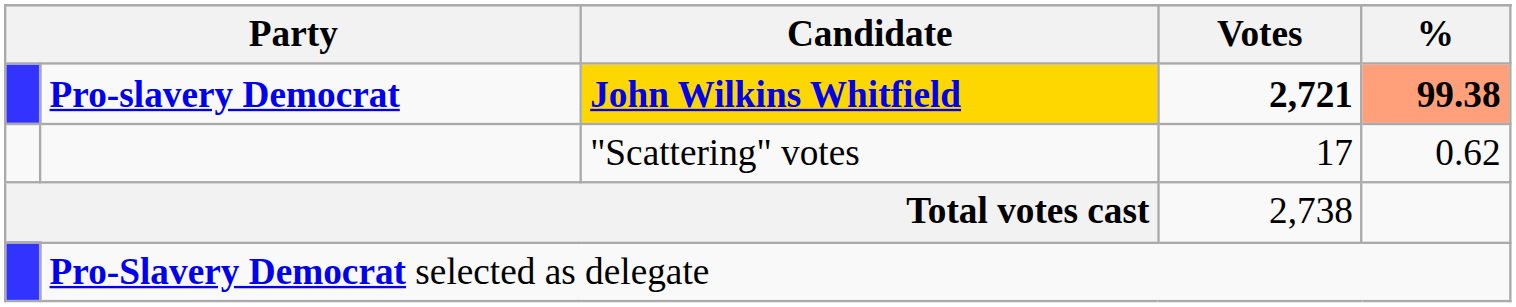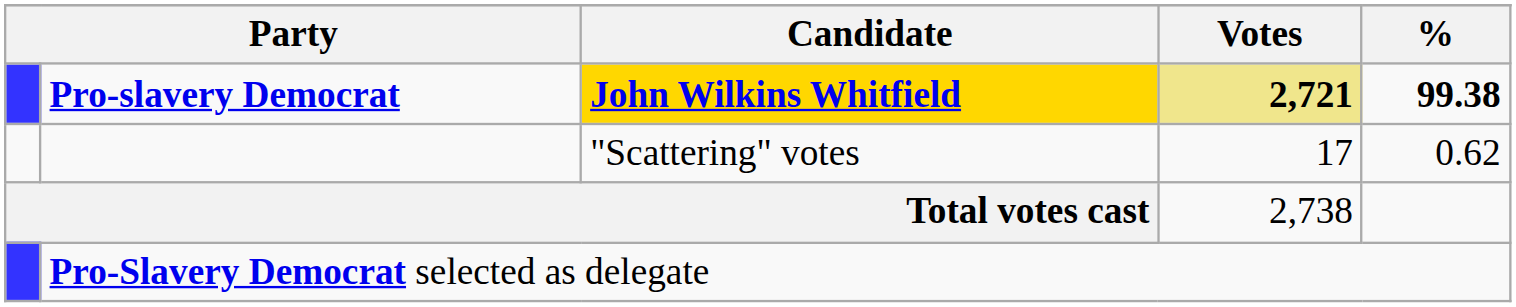(1311, 93) no background -> (1311, 93) khaki background
(1459, 93) lightsalmon background -> (1459, 93) no background
